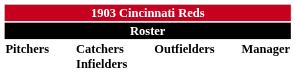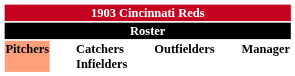(27, 49) no background -> (27, 49) lightsalmon background
